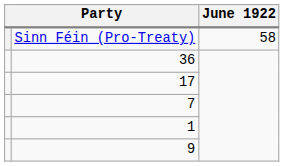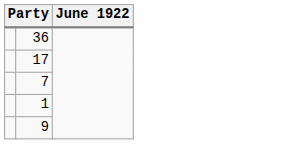- row: (105, 39)
